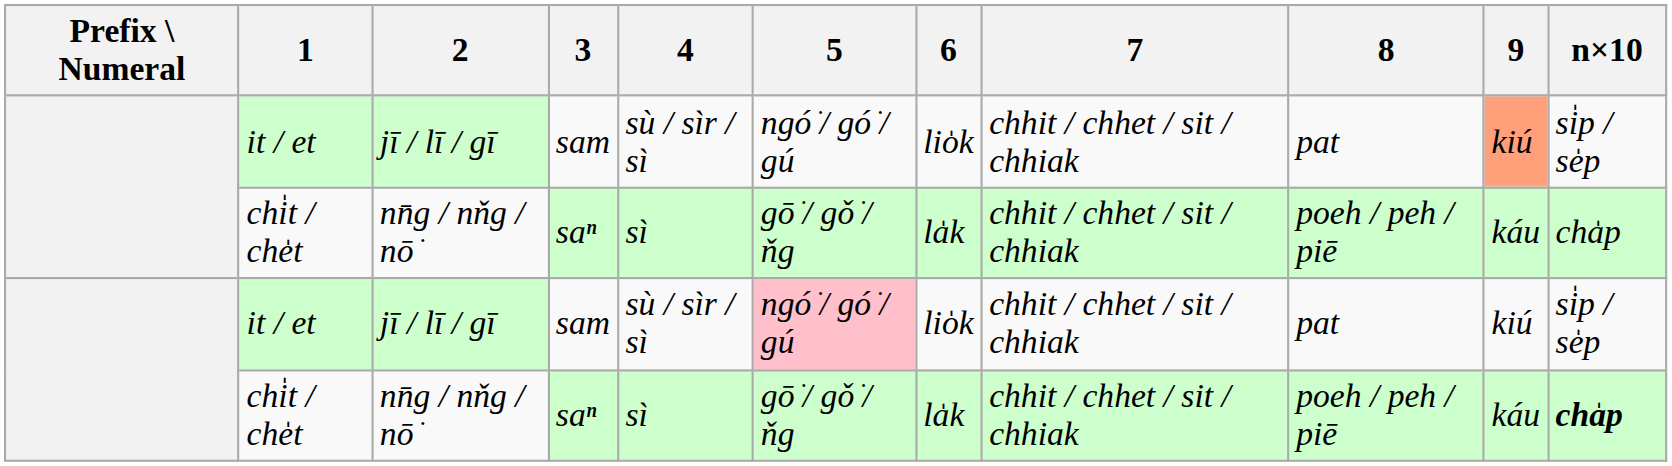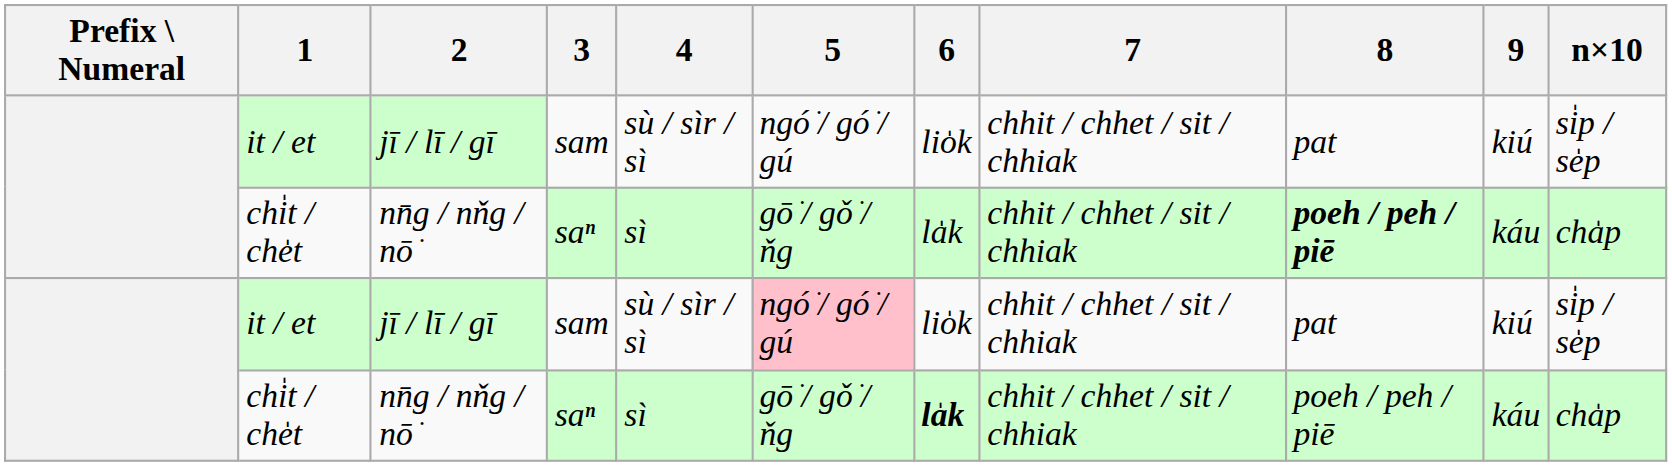(1512, 141) lightsalmon background -> (1512, 141) no background
(1375, 232) normal -> (1374, 232) bold
(944, 414) normal -> (943, 414) bold
(1589, 414) bold -> (1588, 414) normal
